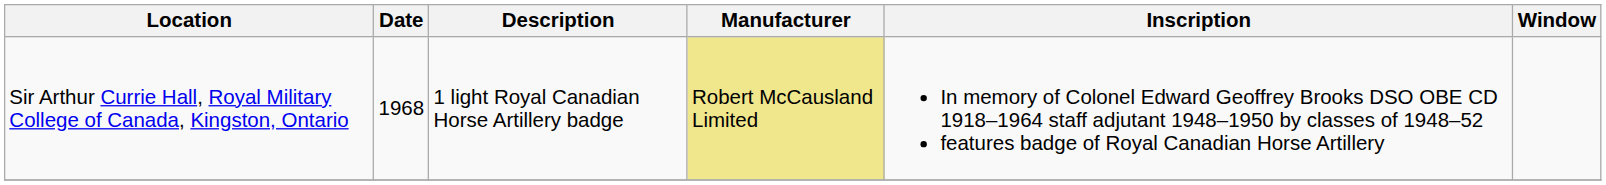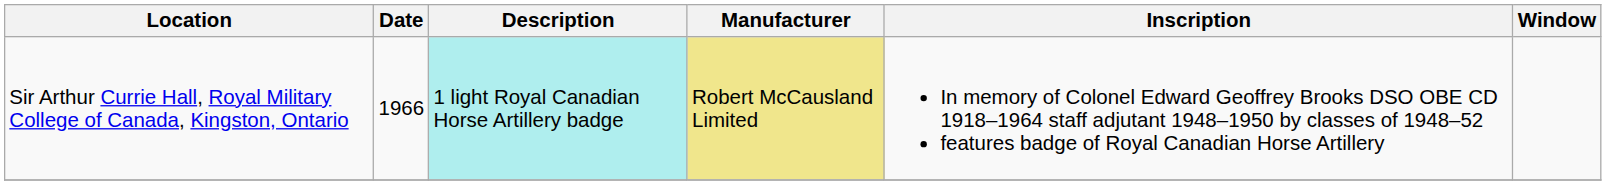(401, 108) 1968 -> (401, 108) 1966
(537, 108) no background -> (537, 108) paleturquoise background
